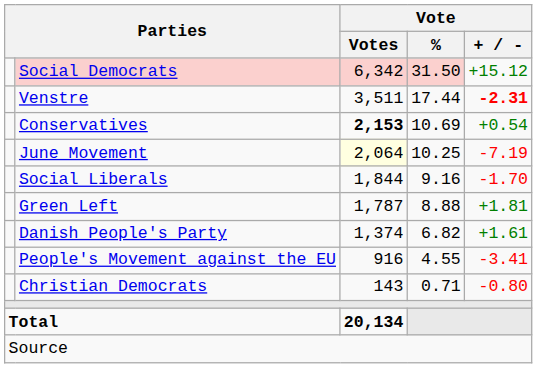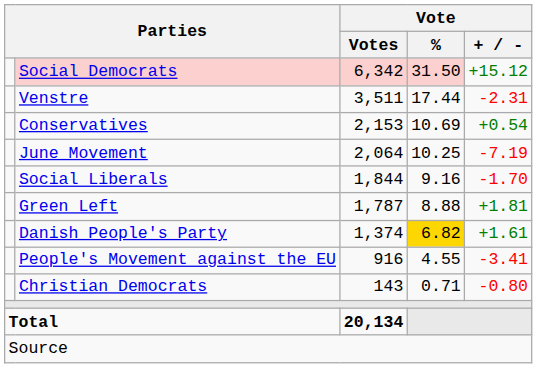(503, 99) bold -> (503, 99) normal
(379, 126) bold -> (379, 126) normal
(379, 153) lightyellow background -> (379, 153) no background
(441, 233) no background -> (441, 233) gold background
